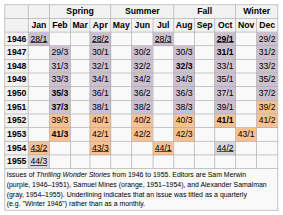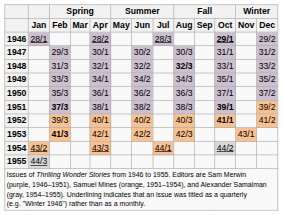(225, 52) bold -> (225, 52) normal
(60, 93) bold -> (60, 93) normal
(225, 107) normal -> (225, 107) bold
